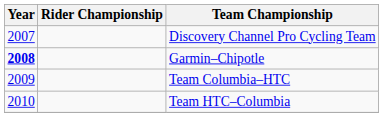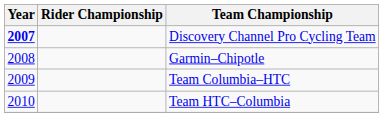(21, 36) normal -> (21, 36) bold
(21, 58) bold -> (21, 58) normal
